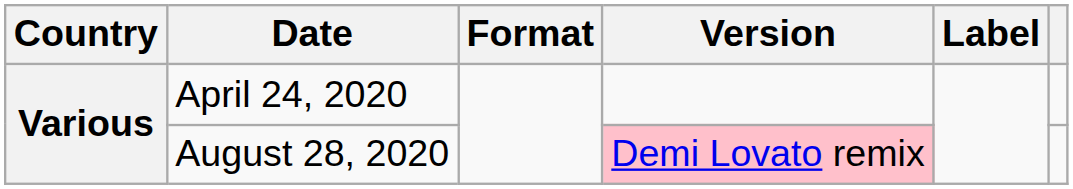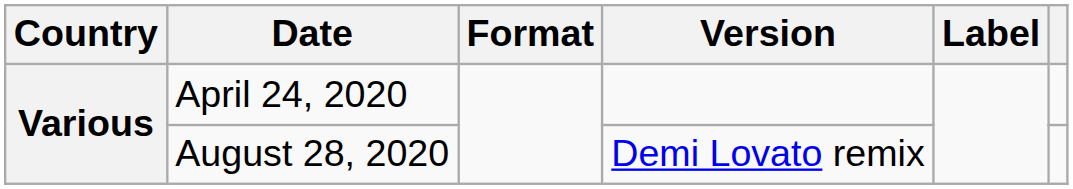(768, 153) pink background -> (768, 153) no background
